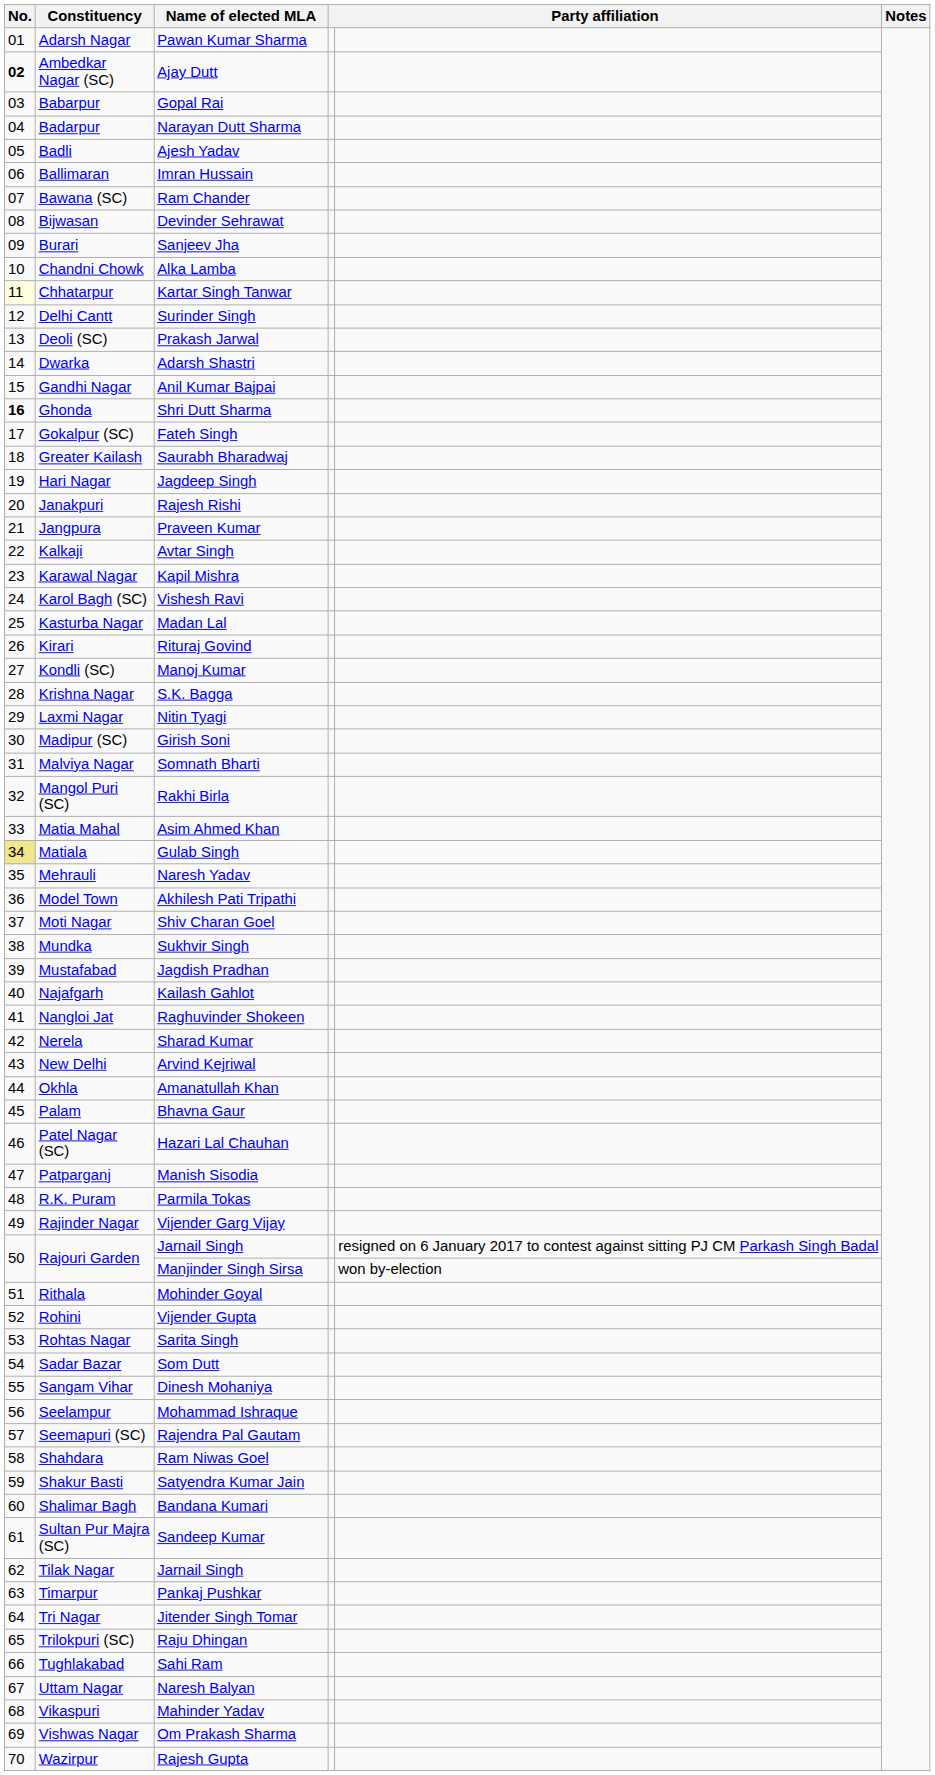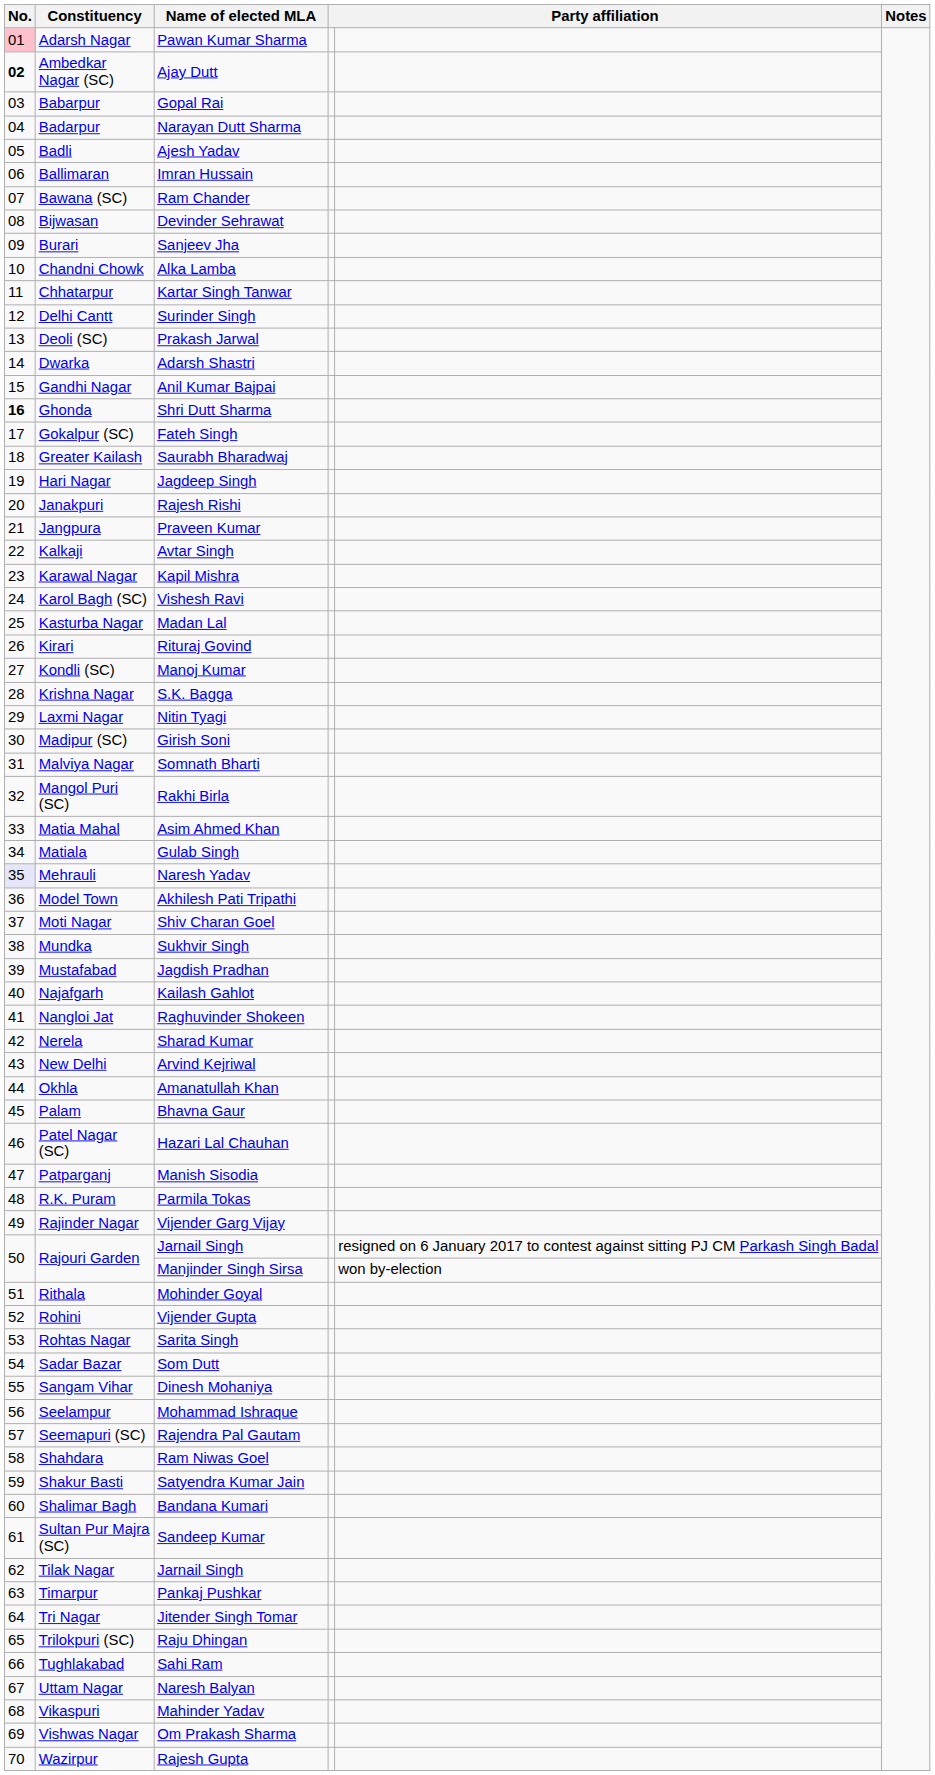(16, 39) no background -> (16, 39) pink background
(16, 292) lightyellow background -> (16, 292) no background
(16, 852) khaki background -> (16, 852) no background
(16, 875) no background -> (16, 875) lavender background
